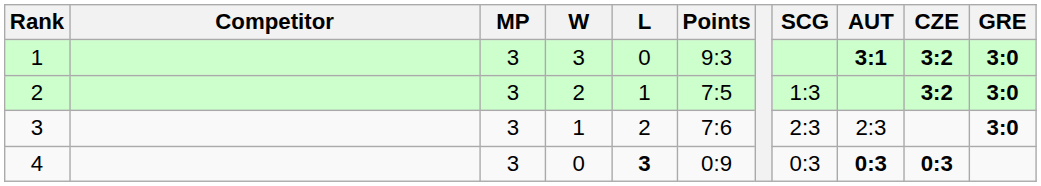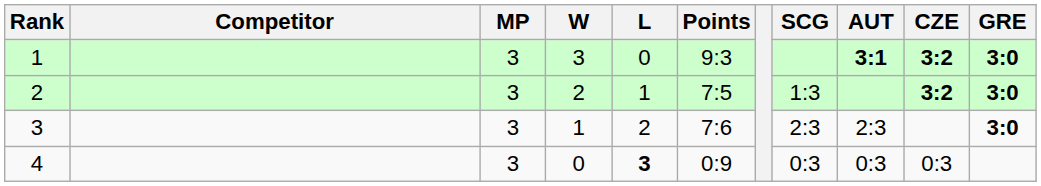(871, 163) bold -> (871, 163) normal
(937, 163) bold -> (937, 163) normal
